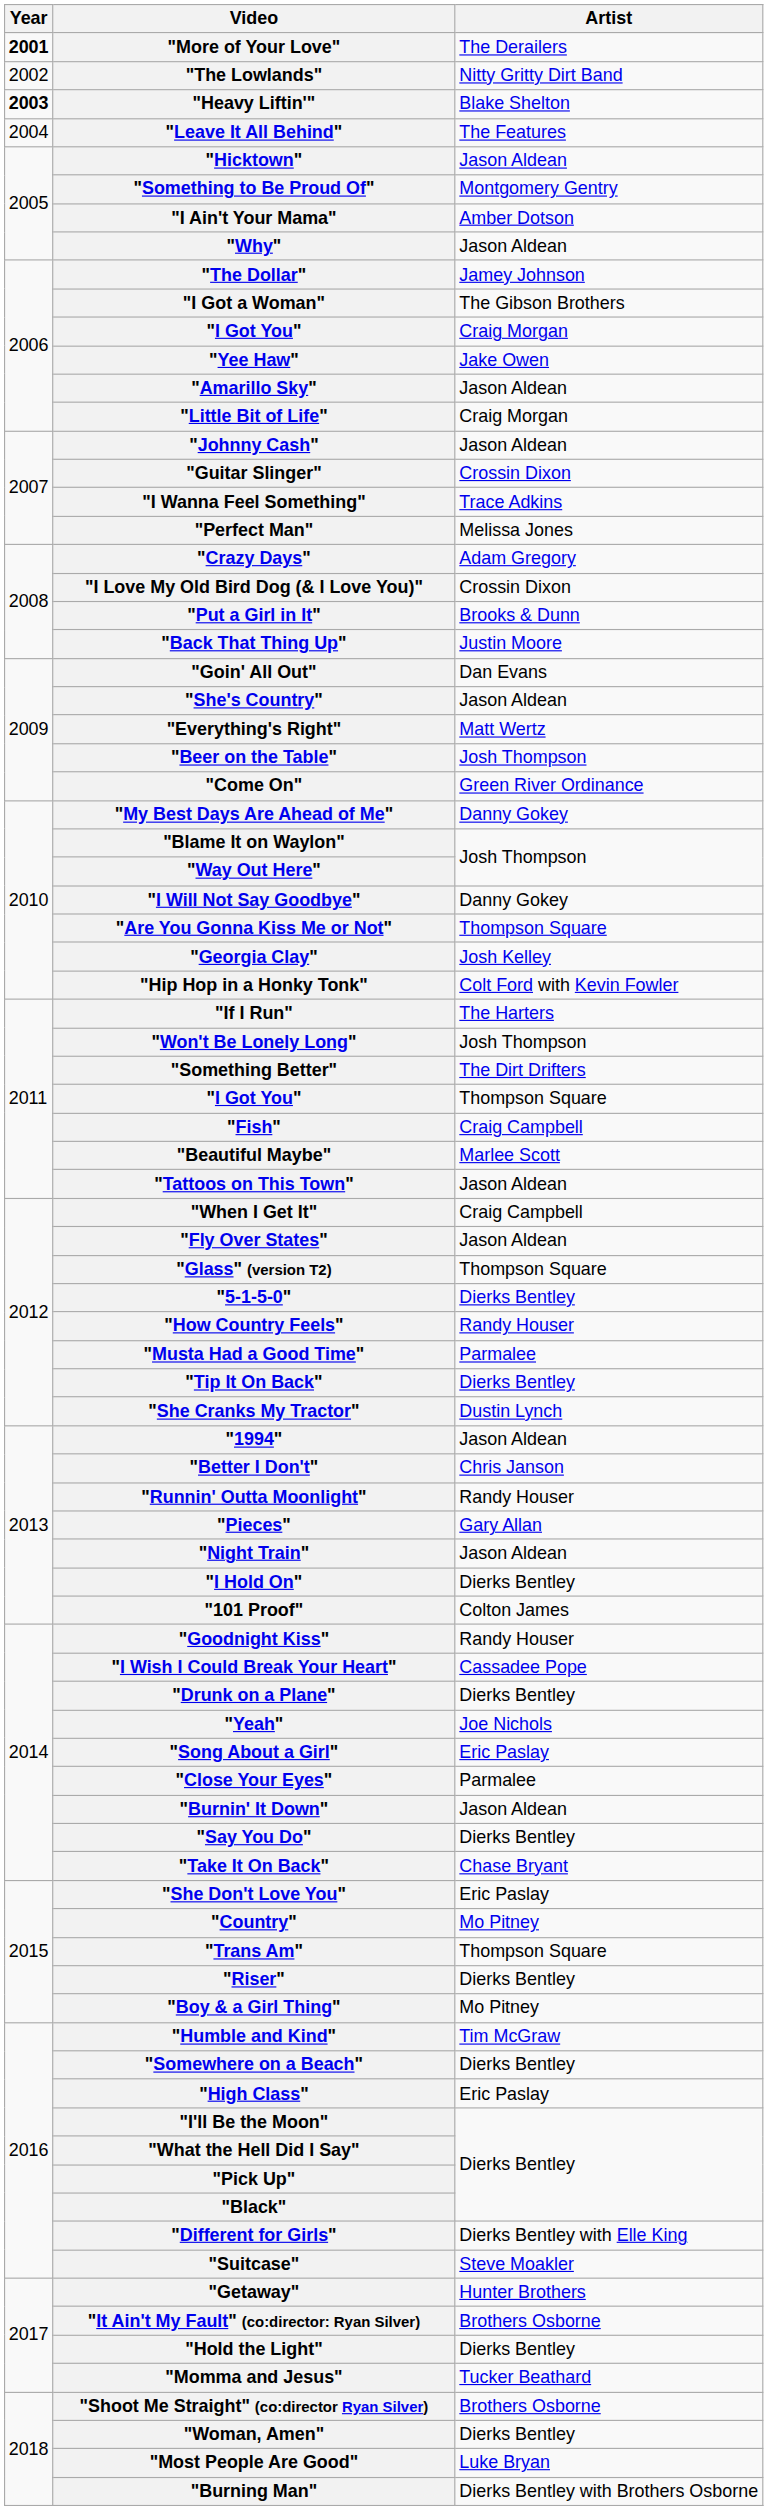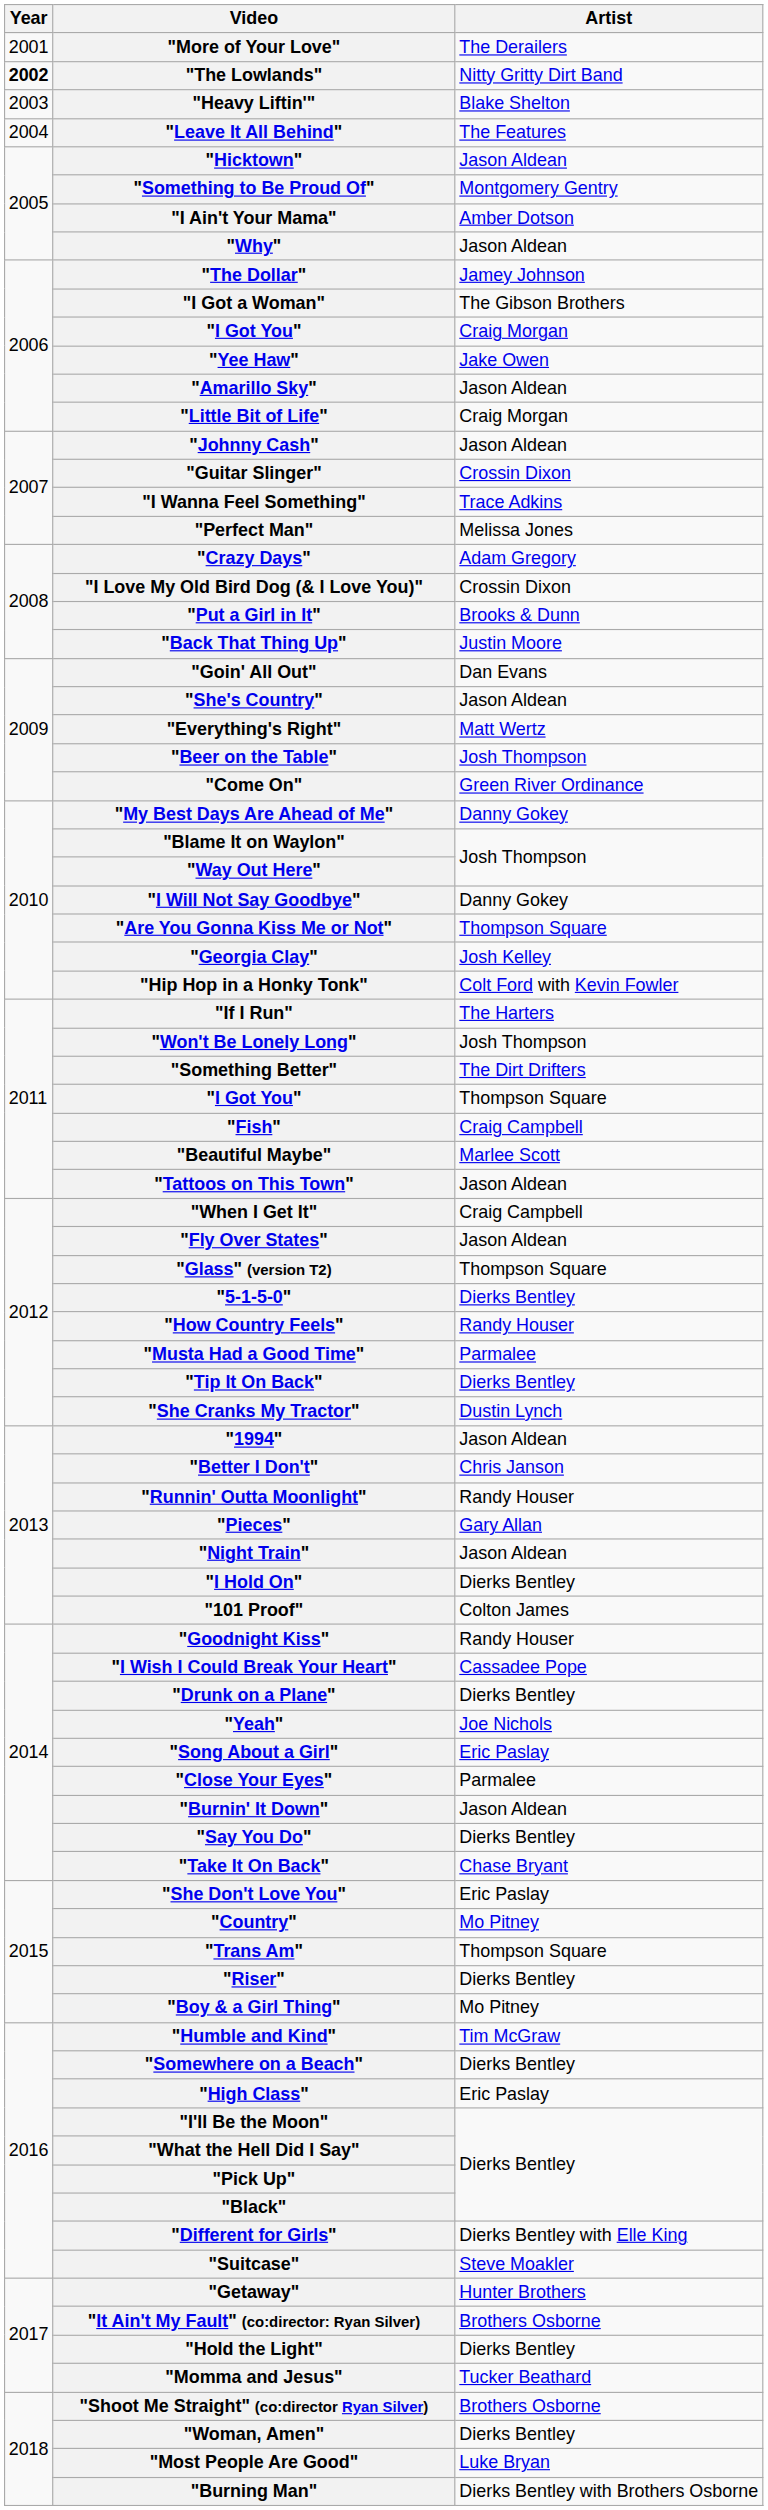(29, 47) bold -> (29, 47) normal
(29, 75) normal -> (29, 75) bold
(29, 103) bold -> (29, 103) normal
